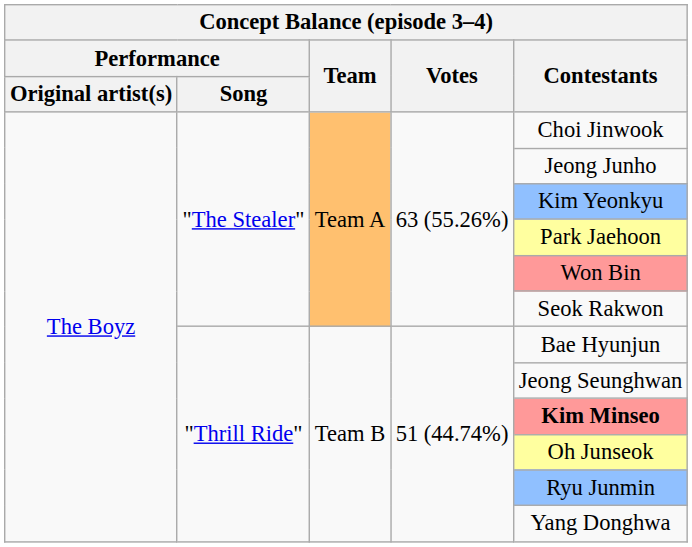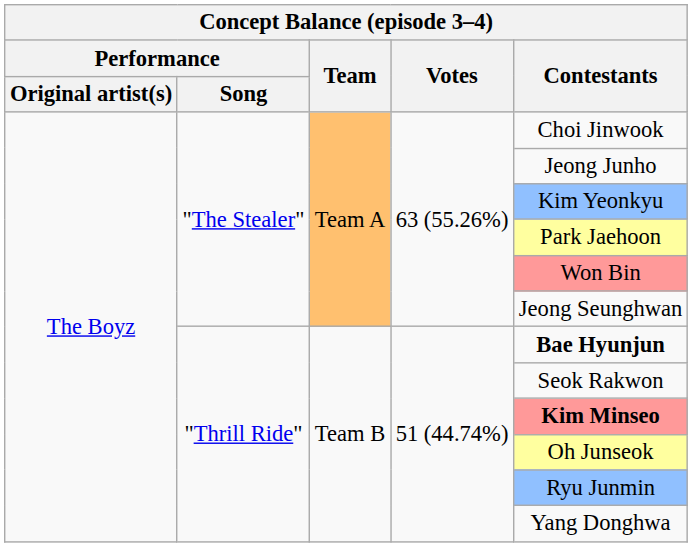(601, 308) Seok Rakwon -> (601, 308) Jeong Seunghwan
(601, 344) normal -> (601, 344) bold
(601, 380) Jeong Seunghwan -> (601, 380) Seok Rakwon
